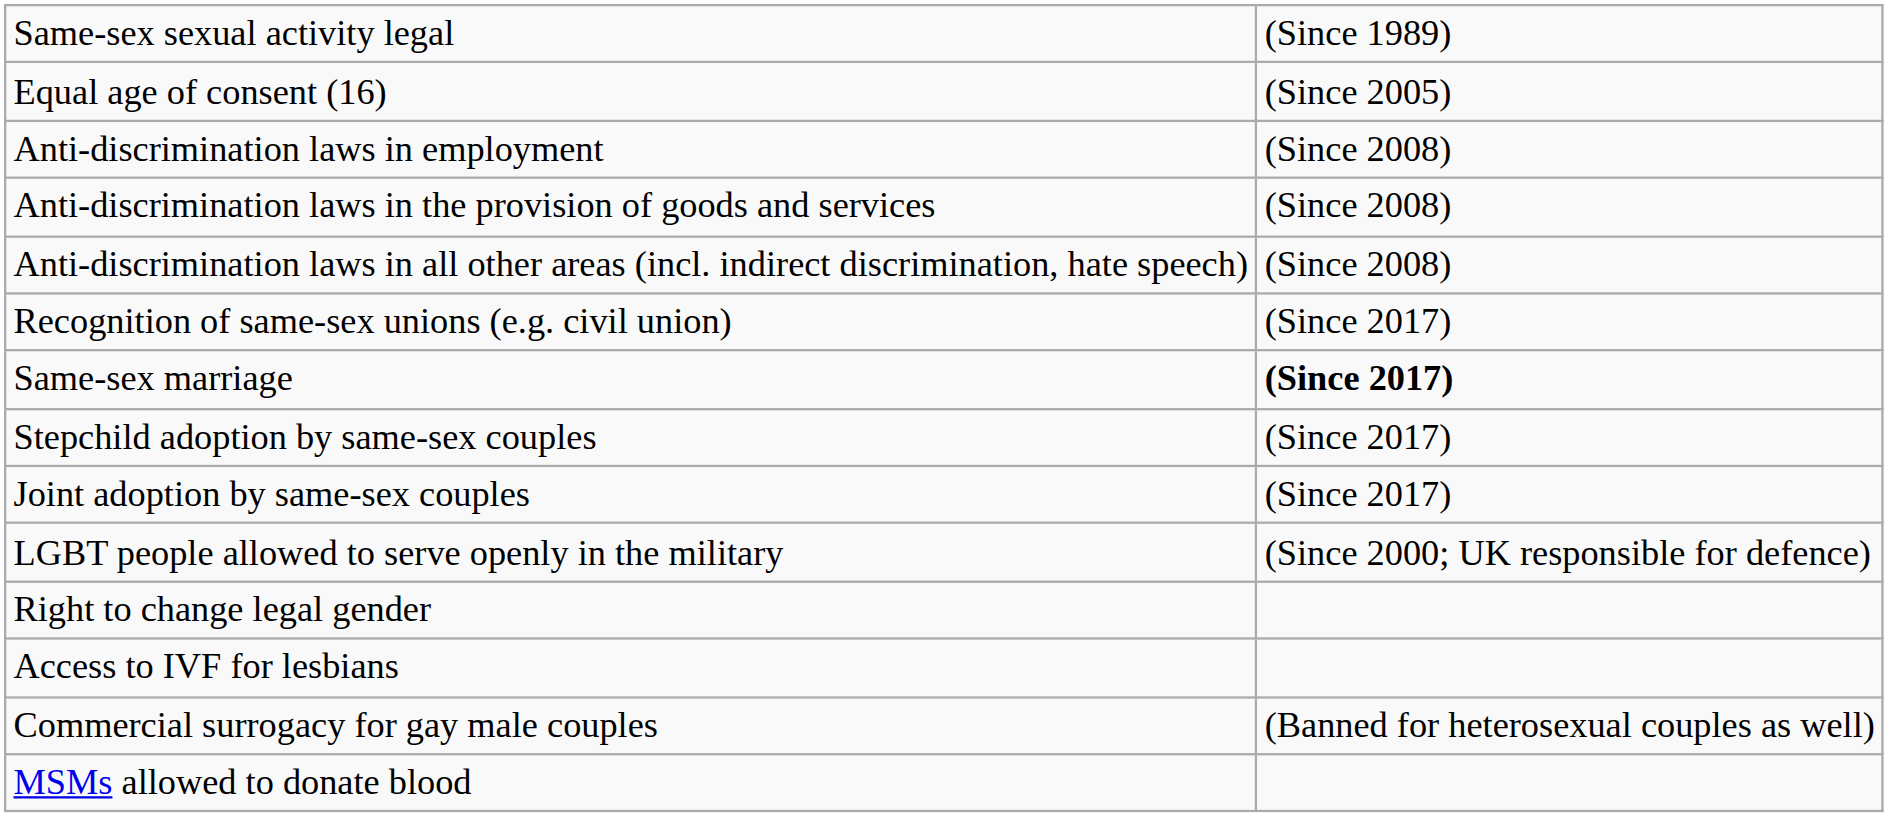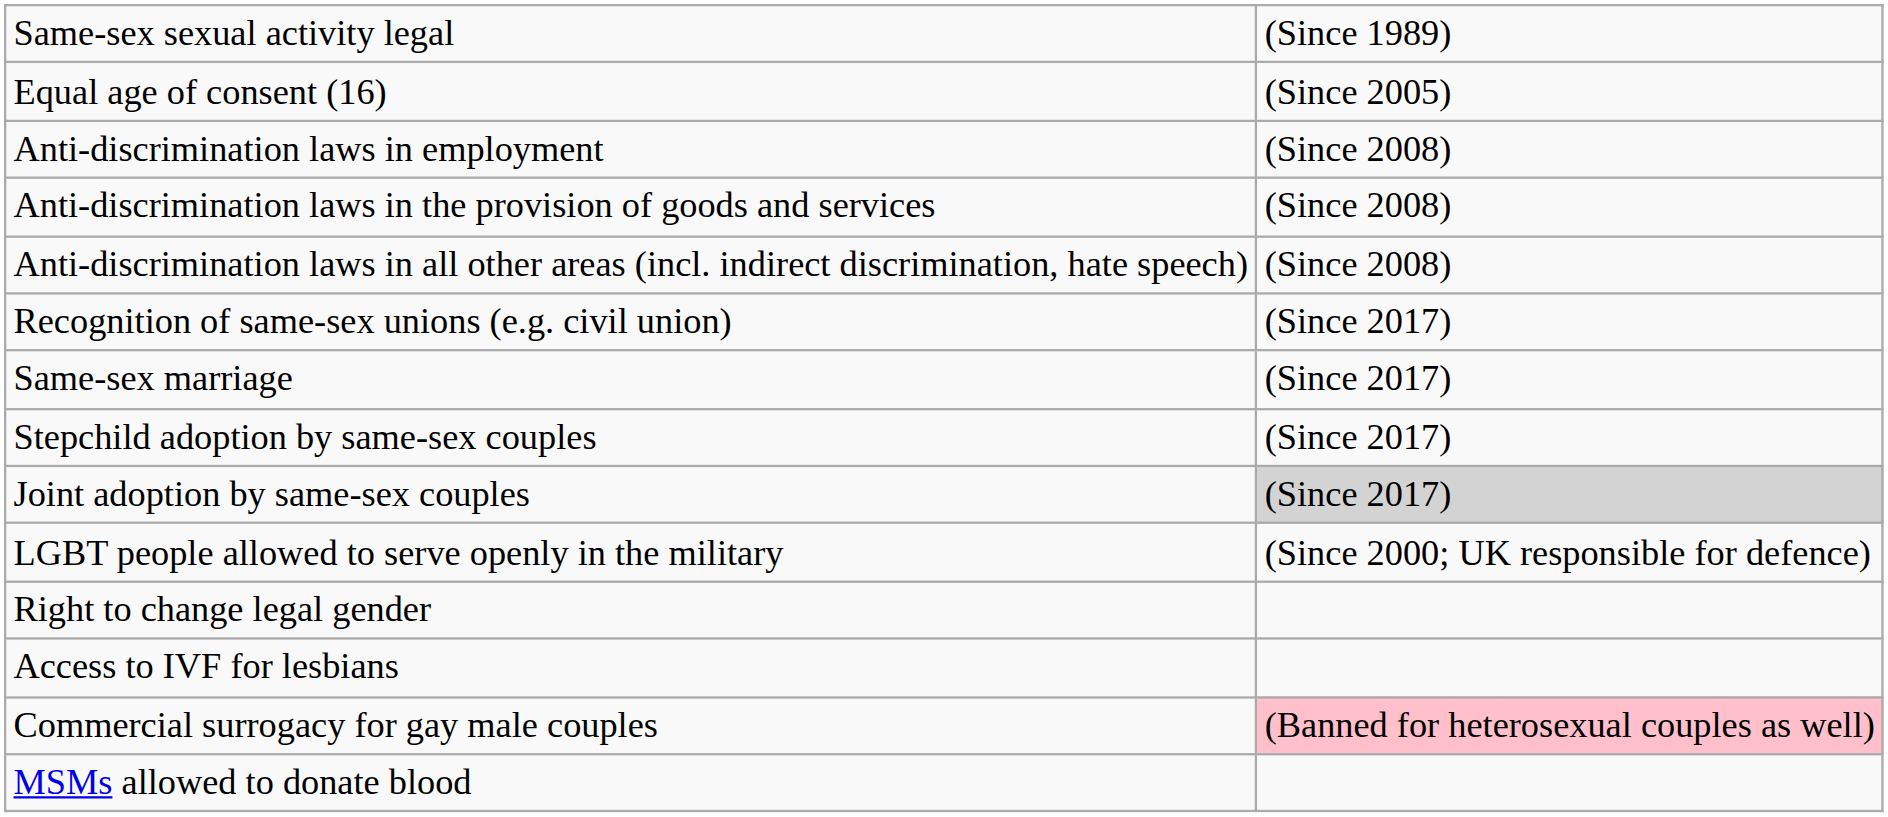(1359, 378) bold -> (1358, 378) normal
(1358, 494) no background -> (1358, 494) lightgrey background
(1570, 724) no background -> (1570, 724) pink background
